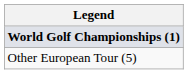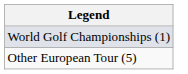(94, 37) bold -> (89, 37) normal
